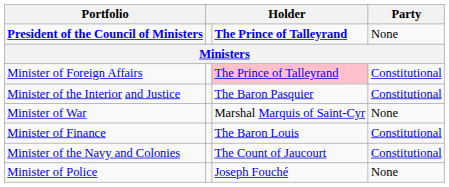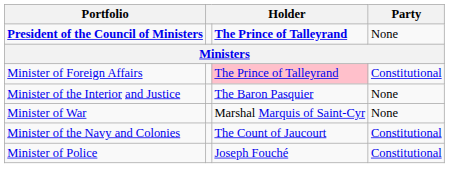(406, 93) Constitutional -> (384, 93) None
- row: (56, 133)
(384, 172) None -> (406, 152) Constitutional
